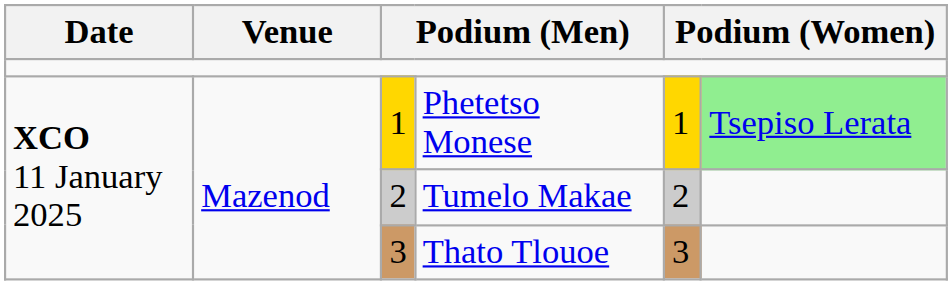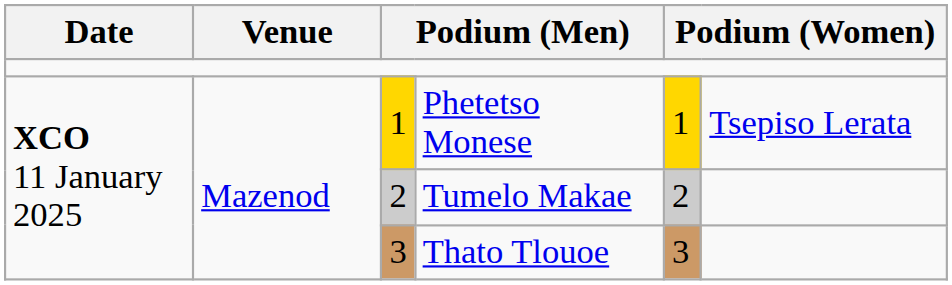(810, 122) lightgreen background -> (810, 122) no background
